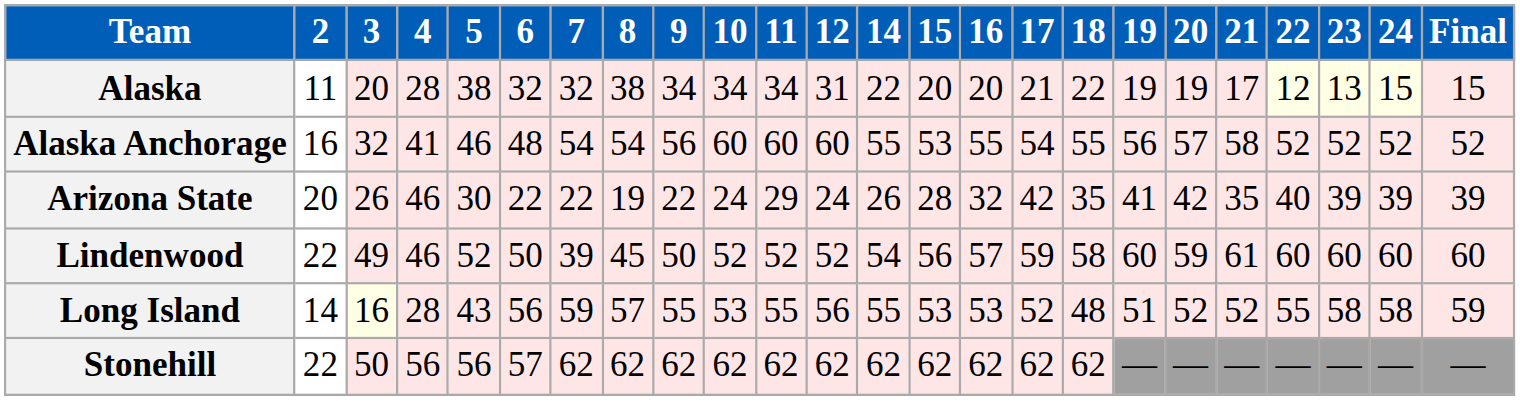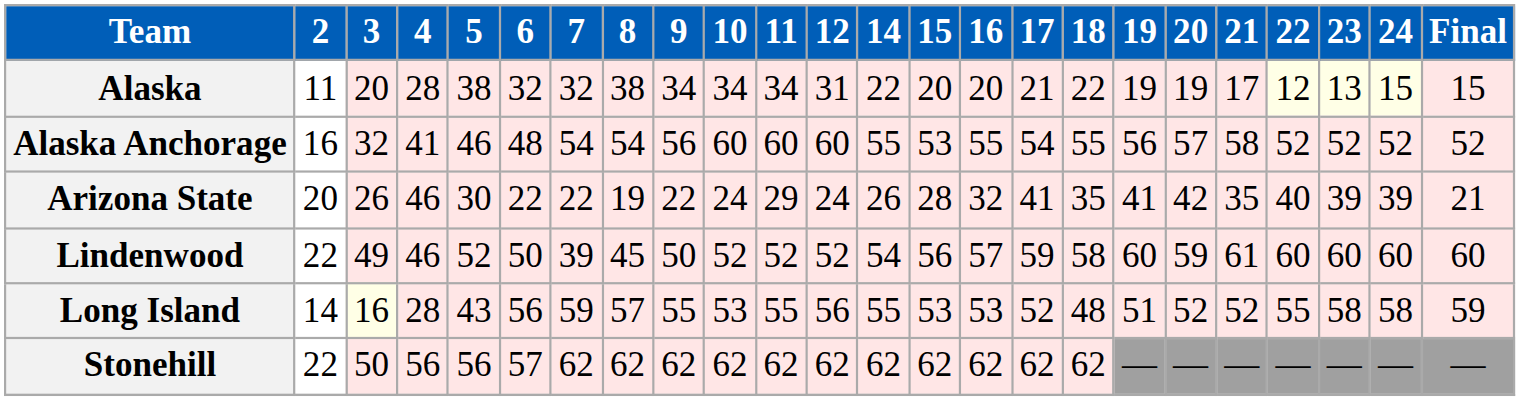(1037, 198) 42 -> (1037, 198) 41
(1468, 198) 39 -> (1468, 198) 21
